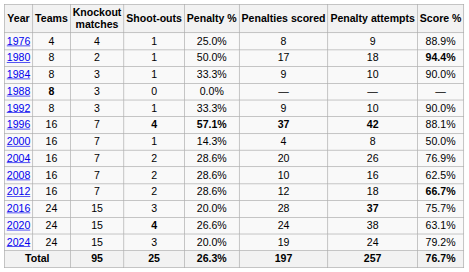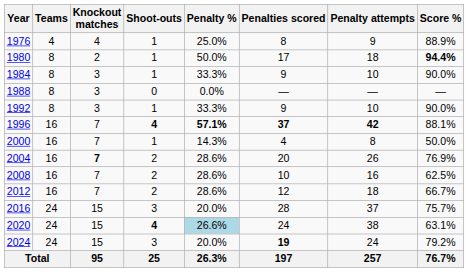(51, 91) bold -> (51, 91) normal
(97, 158) normal -> (97, 158) bold
(441, 192) bold -> (441, 192) normal
(373, 208) bold -> (373, 208) normal
(212, 225) no background -> (212, 225) lightblue background
(284, 242) normal -> (284, 242) bold
